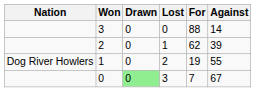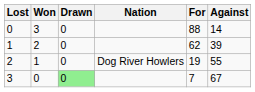columns swapped: (50, 12) <-> (173, 12)
